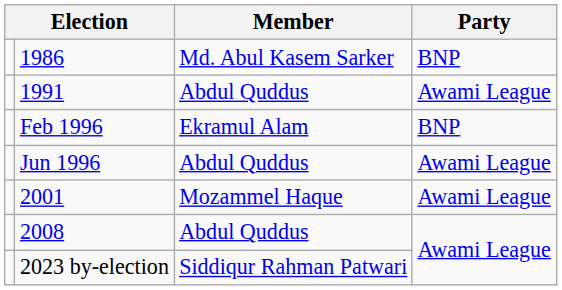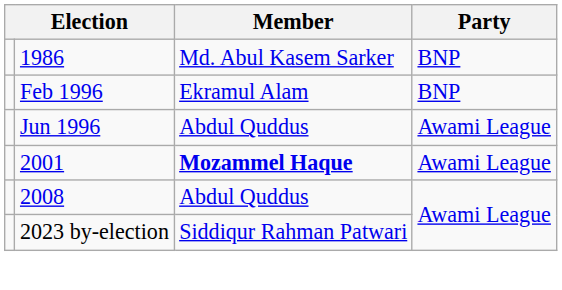- row: (42, 92)
(261, 197) normal -> (266, 162) bold
